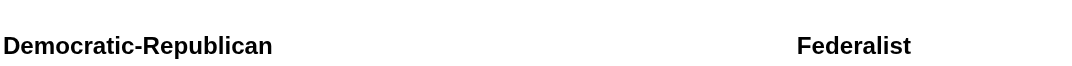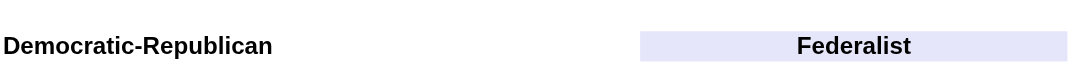(854, 46) no background -> (854, 46) lavender background
